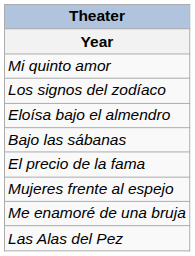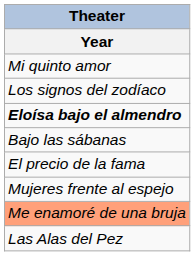(89, 115) normal -> (95, 115) bold
(97, 213) no background -> (97, 213) lightsalmon background
